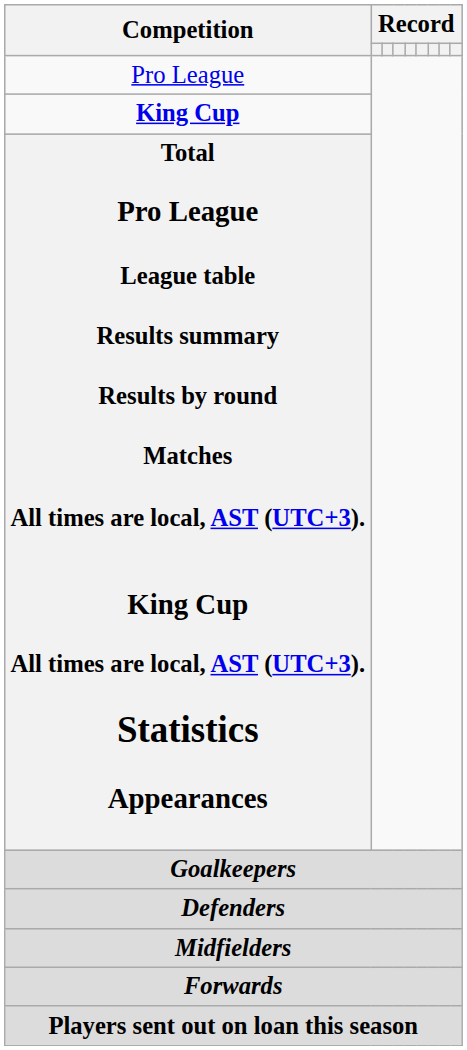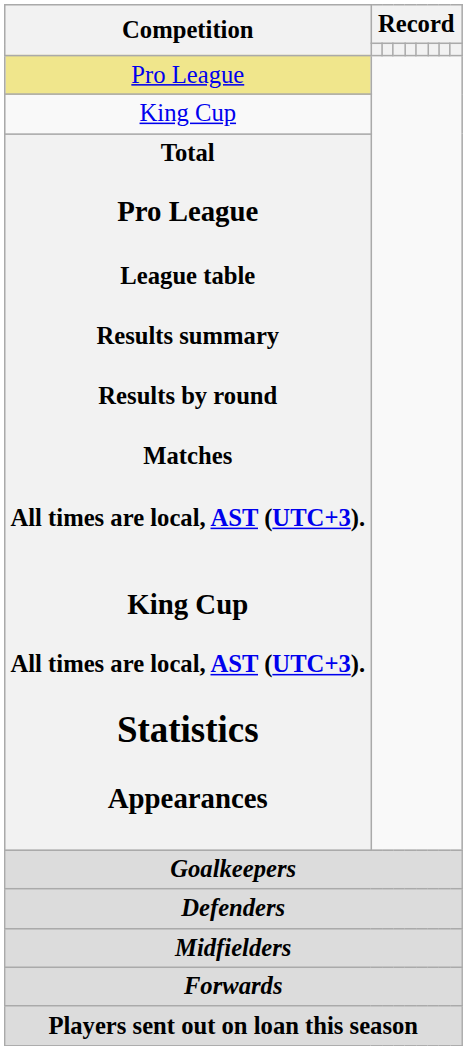(188, 74) no background -> (188, 74) khaki background
(188, 113) bold -> (188, 113) normal
